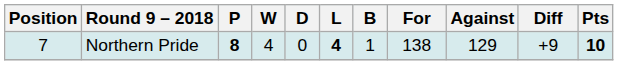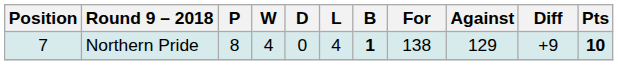(235, 45) bold -> (235, 45) normal
(336, 45) bold -> (336, 45) normal
(370, 45) normal -> (370, 45) bold
